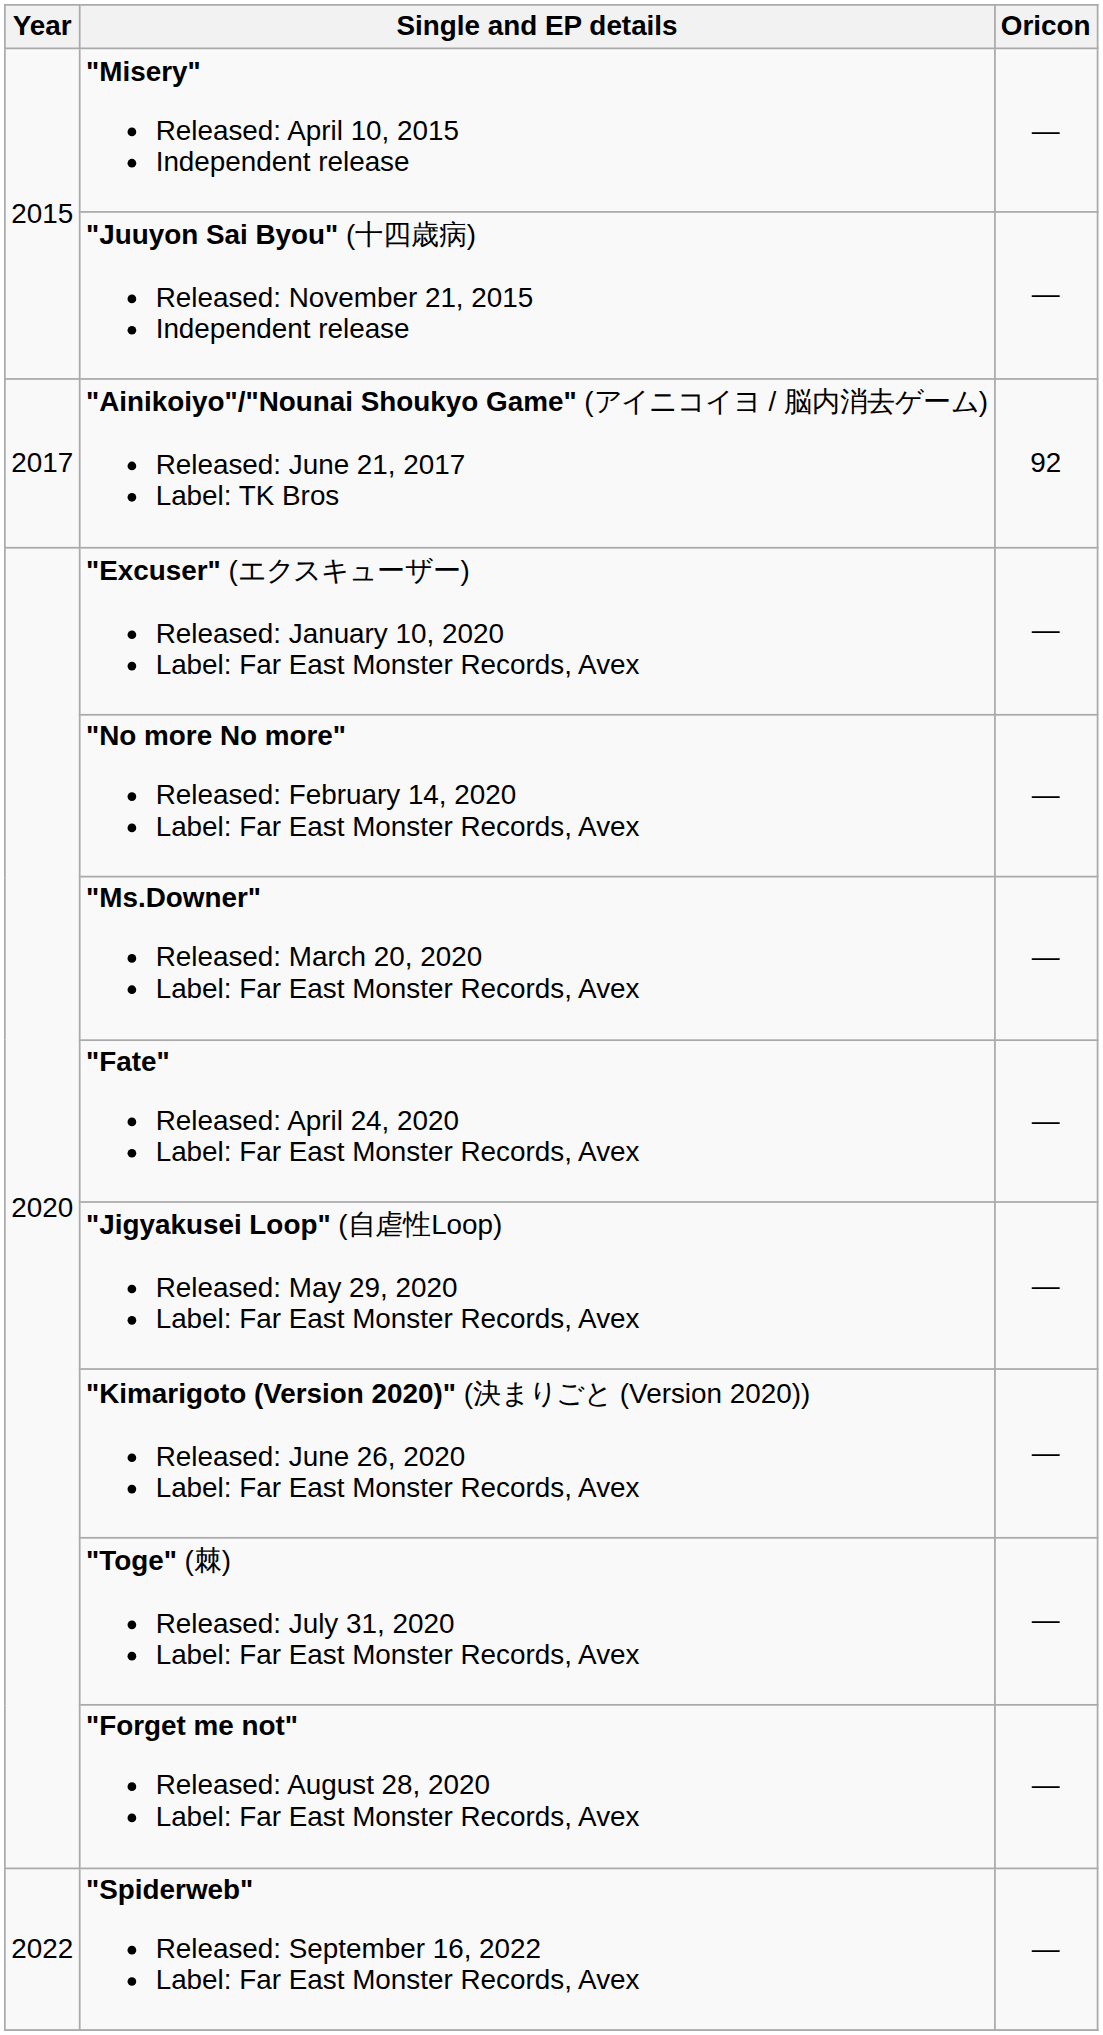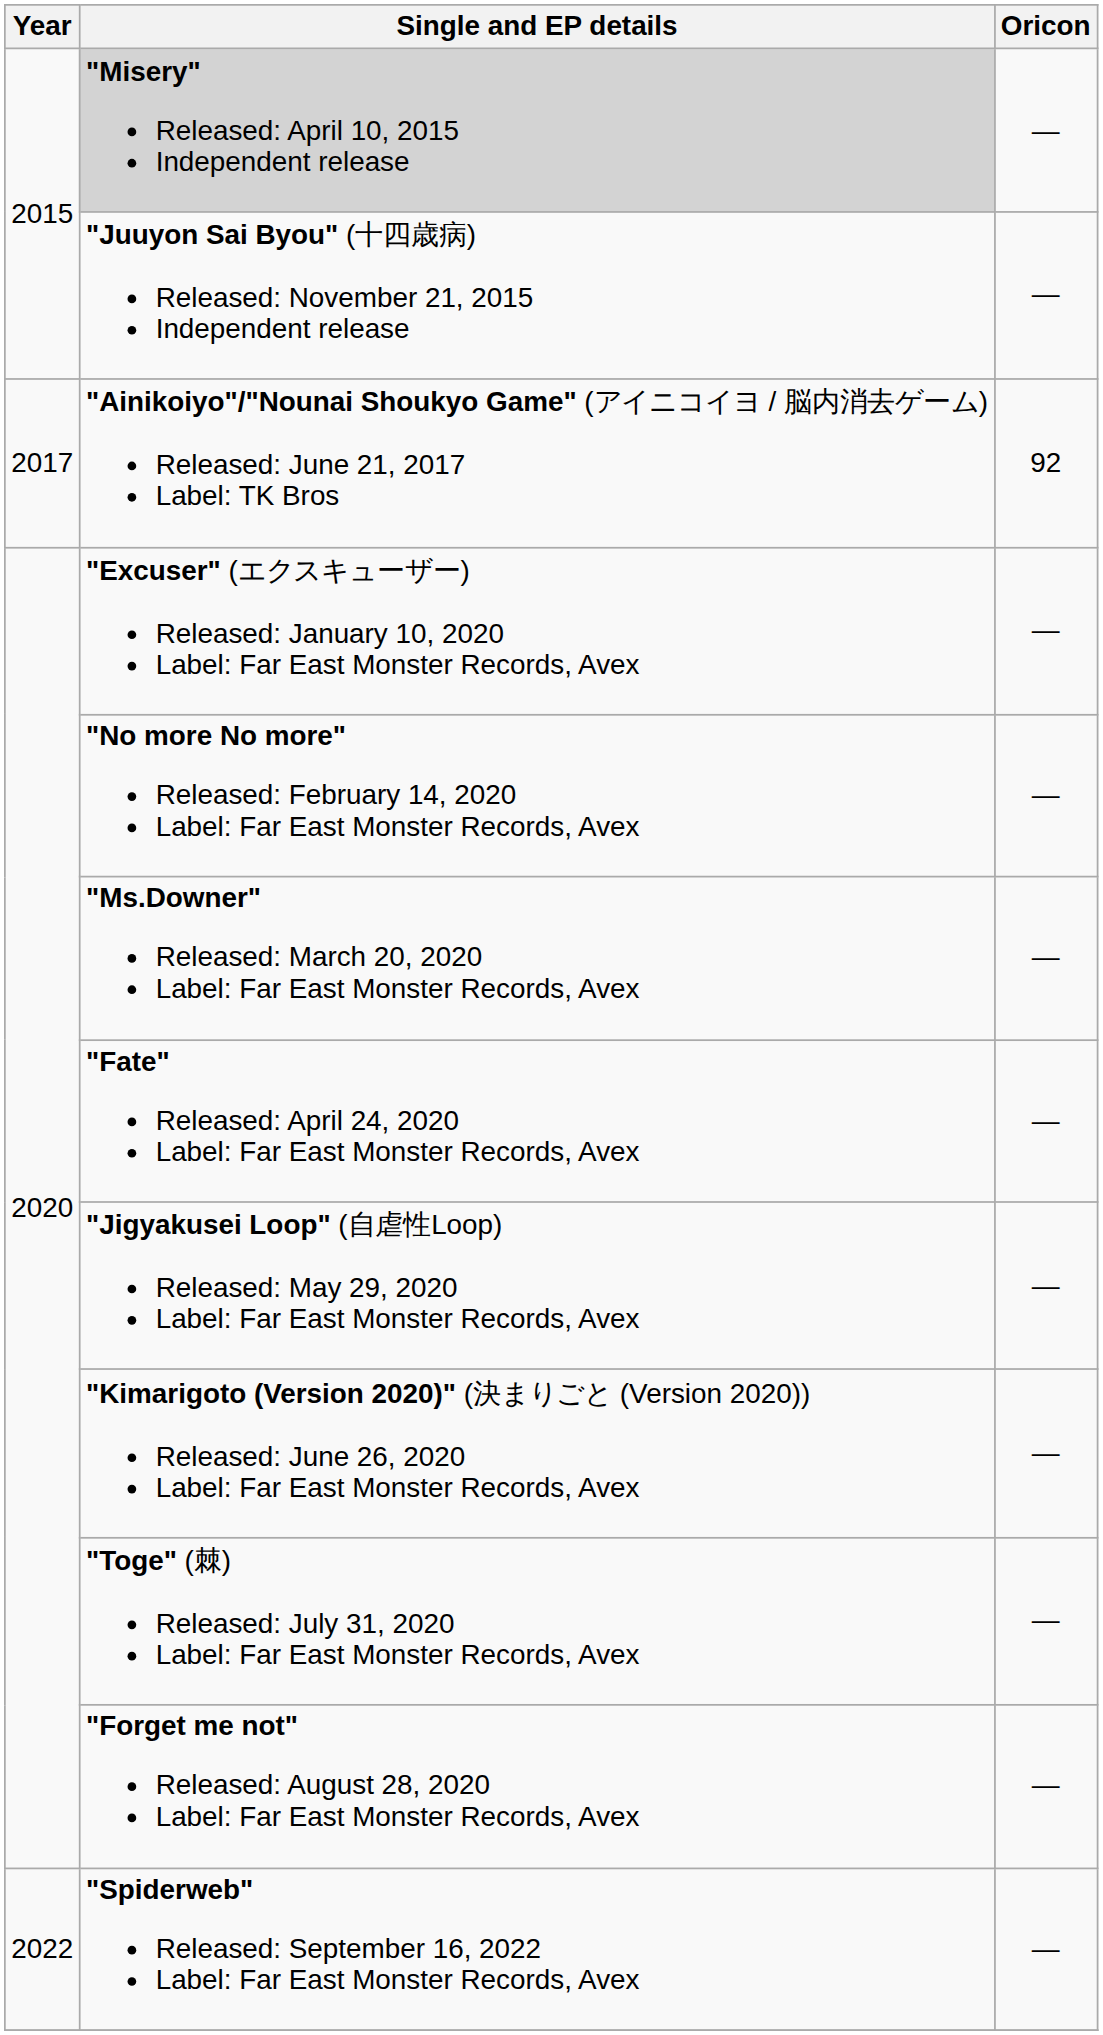(537, 116) no background -> (537, 116) lightgrey background
